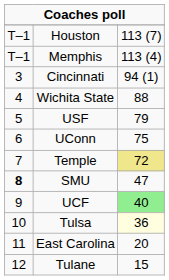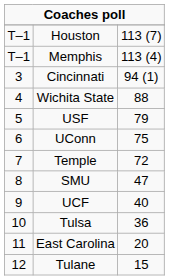(141, 160) khaki background -> (141, 160) no background
(19, 181) bold -> (19, 181) normal
(141, 202) lightgreen background -> (141, 202) no background
(141, 222) lightyellow background -> (141, 222) no background
